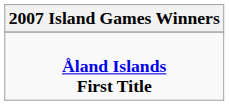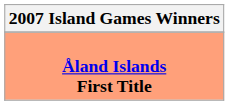(114, 76) no background -> (114, 76) lightsalmon background
